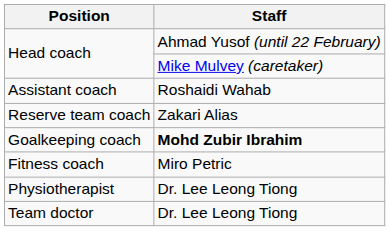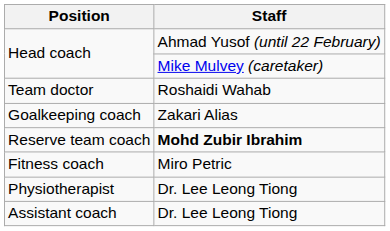(62, 90) Assistant coach -> (51, 90) Team doctor
(79, 115) Reserve team coach -> (74, 115) Goalkeeping coach
(74, 139) Goalkeeping coach -> (79, 139) Reserve team coach
(51, 213) Team doctor -> (62, 213) Assistant coach
